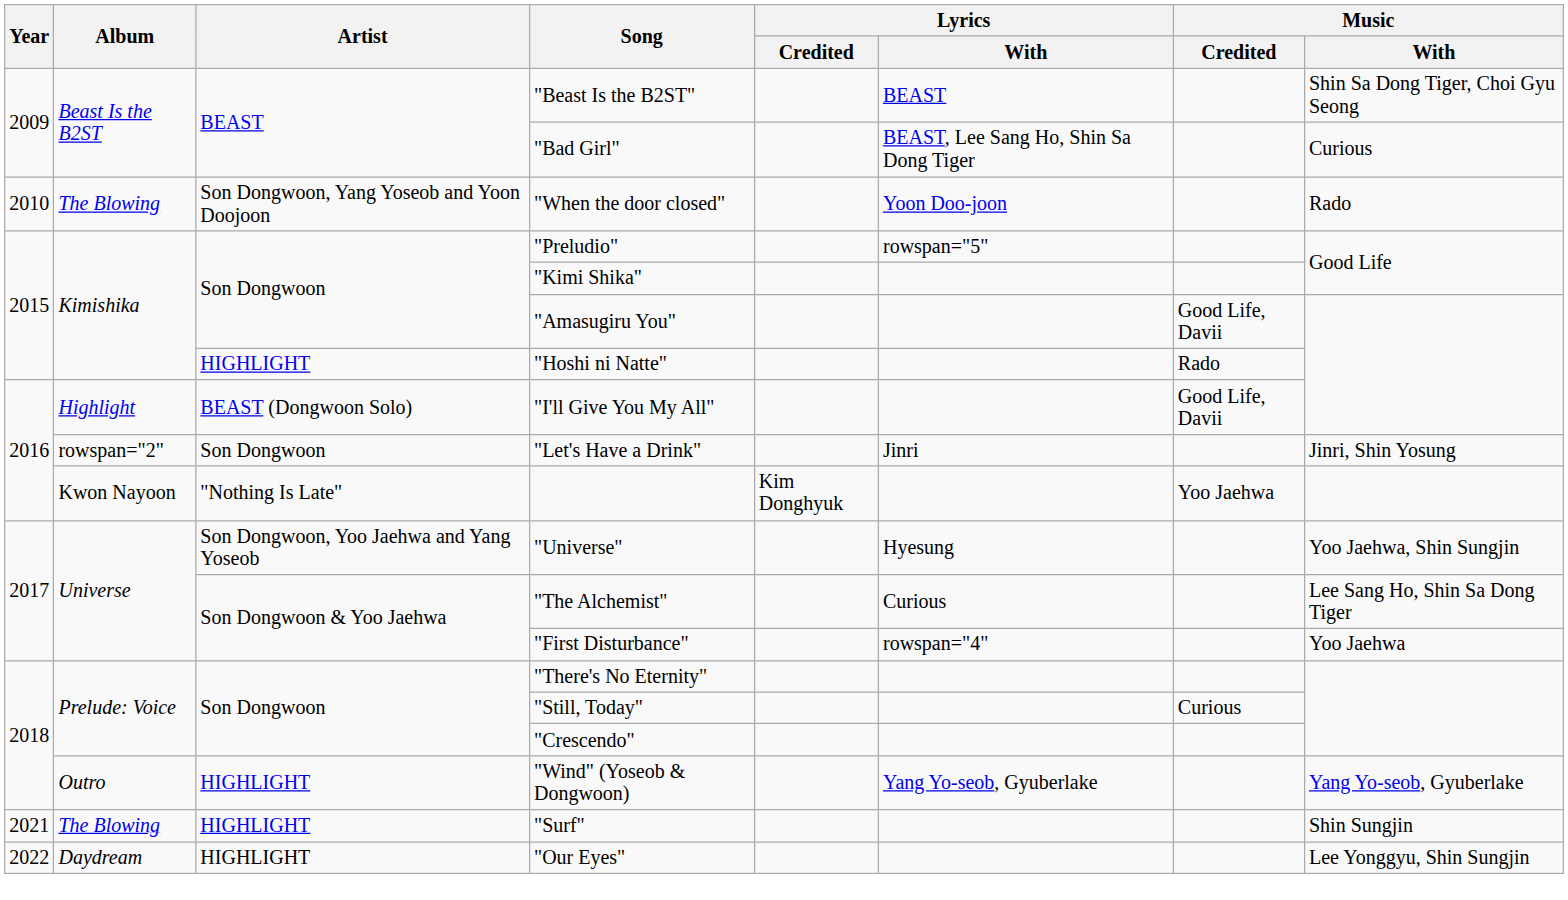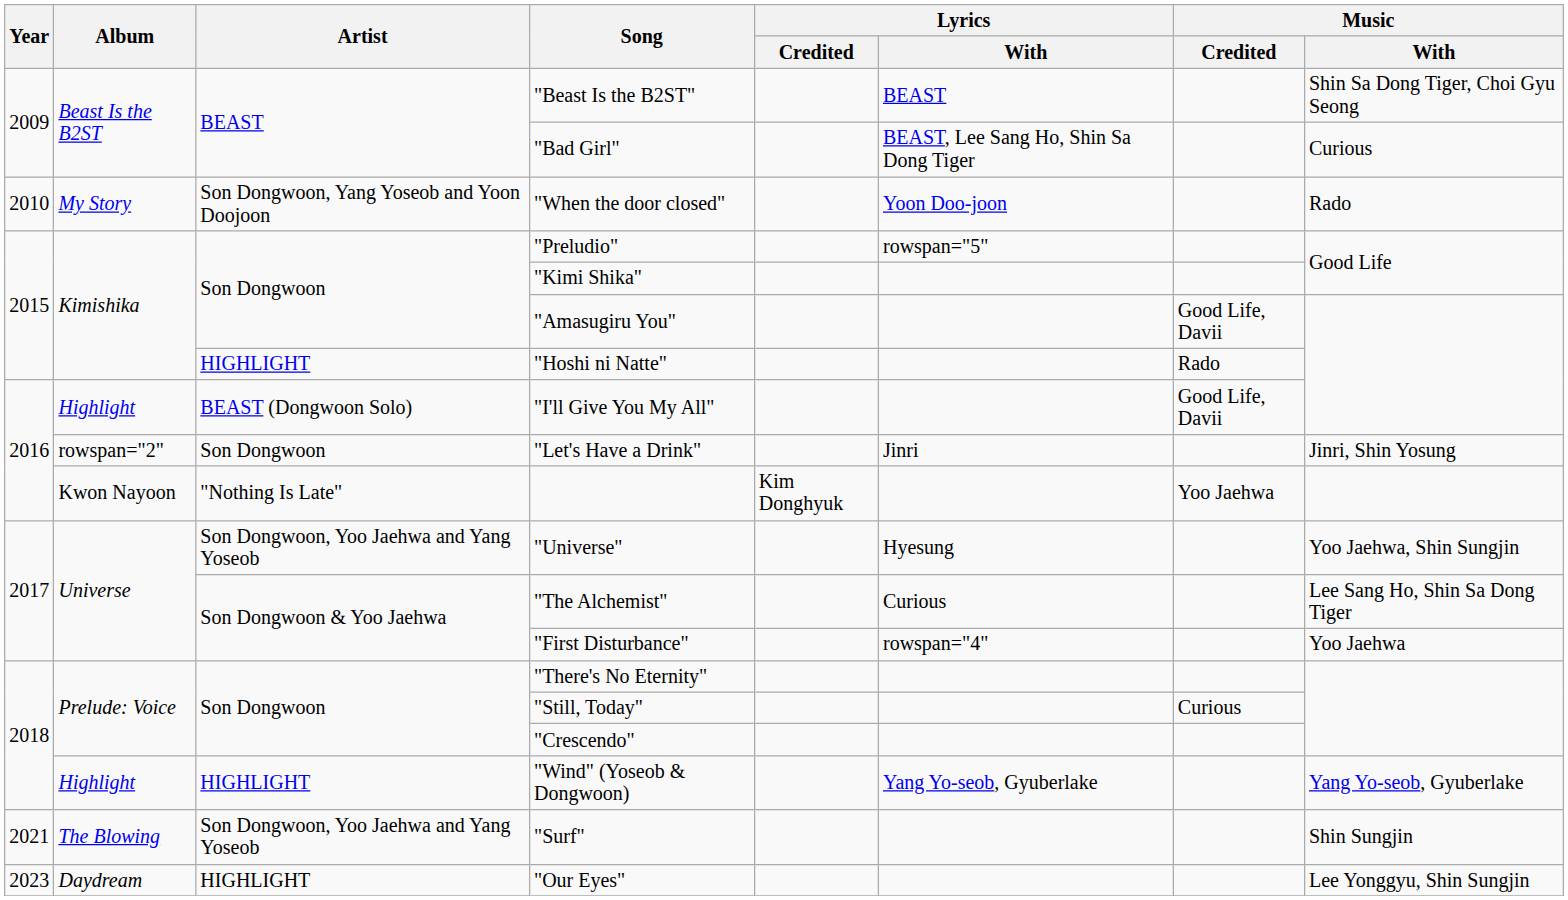(109, 203) The Blowing -> (95, 203) My Story
(82, 782) Outro -> (97, 782) Highlight
(255, 825) HIGHLIGHT -> (355, 836) Son Dongwoon, Yoo Jaehwa and Yang Yoseob
(29, 857) 2022 -> (29, 879) 2023
